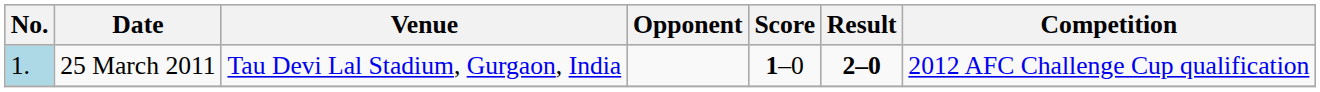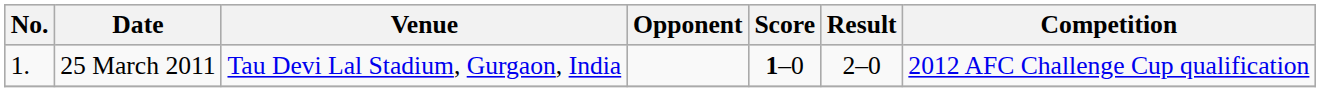(20, 65) lightblue background -> (20, 65) no background
(862, 65) bold -> (862, 65) normal
